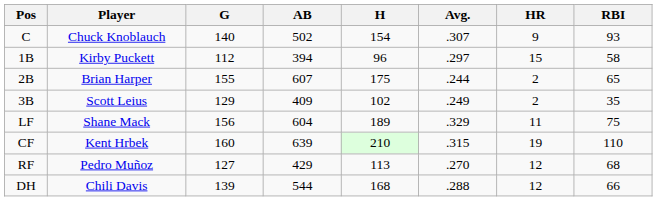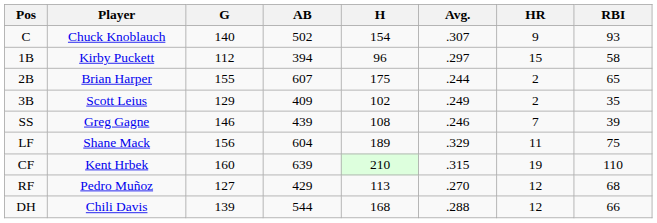+ row: (26, 121)
